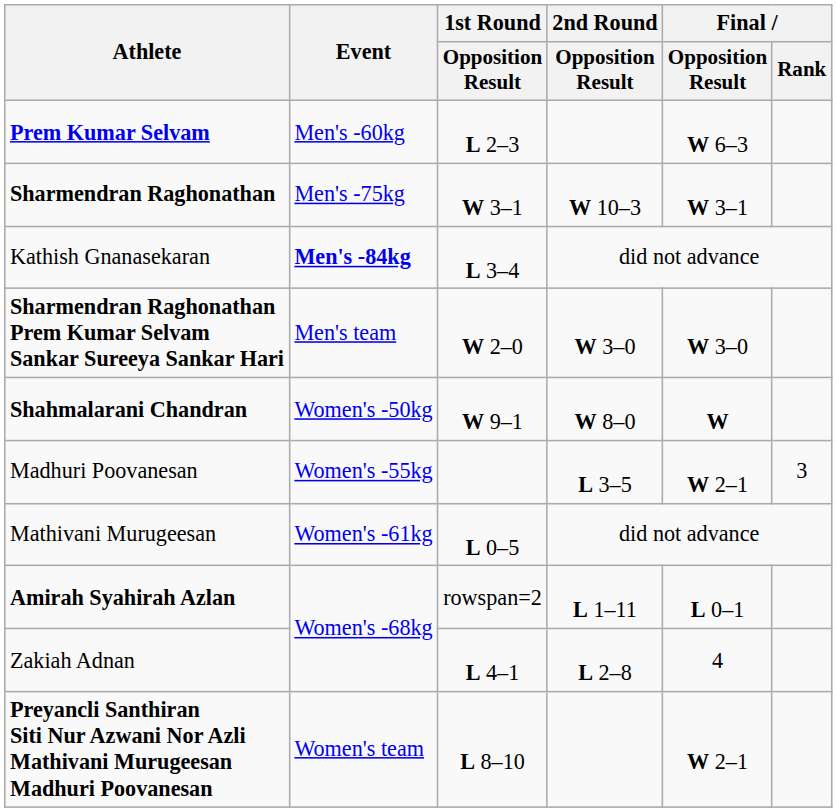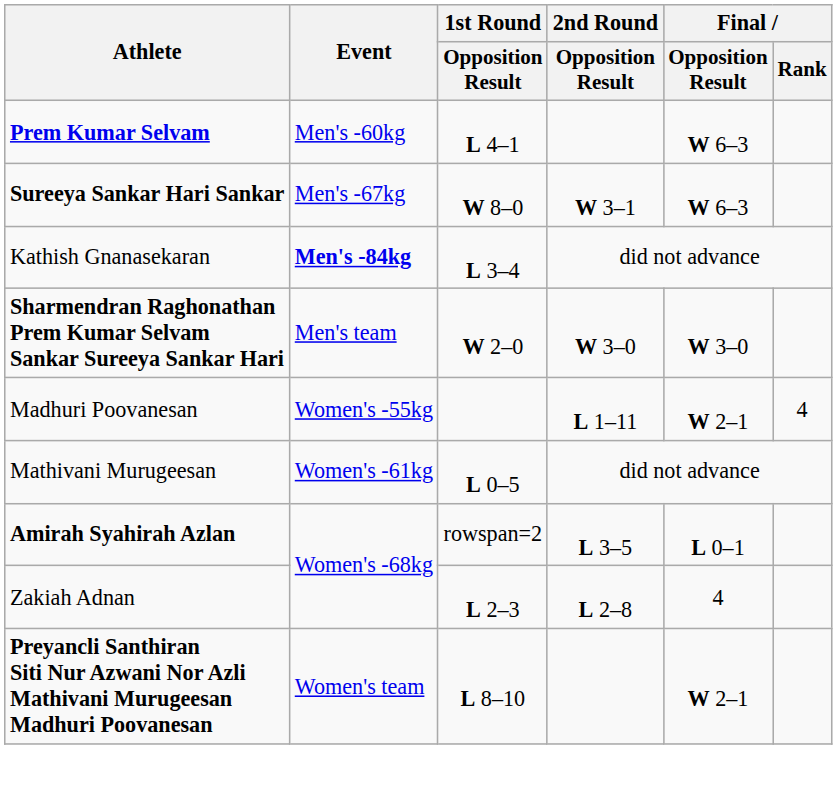(492, 145) L 2–3 -> (493, 145) L 4–1
+ row: (147, 194)
- row: (143, 194)
- row: (129, 409)
(605, 485) L 3–5 -> (605, 422) L 1–11
(802, 472) 3 -> (802, 409) 4
(605, 610) L 1–11 -> (605, 547) L 3–5
(492, 673) L 4–1 -> (493, 610) L 2–3
